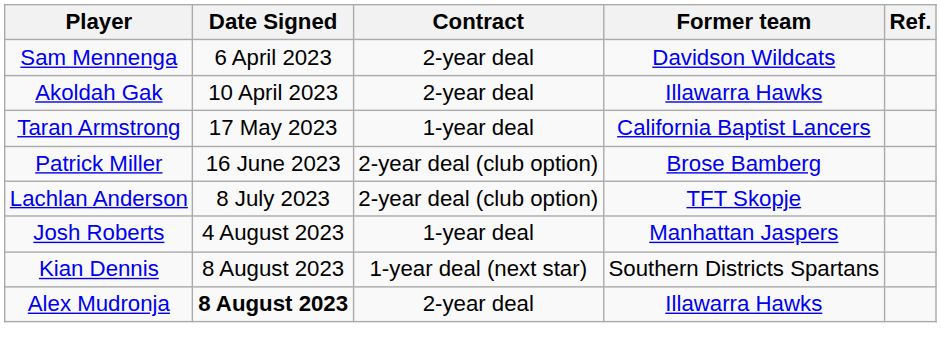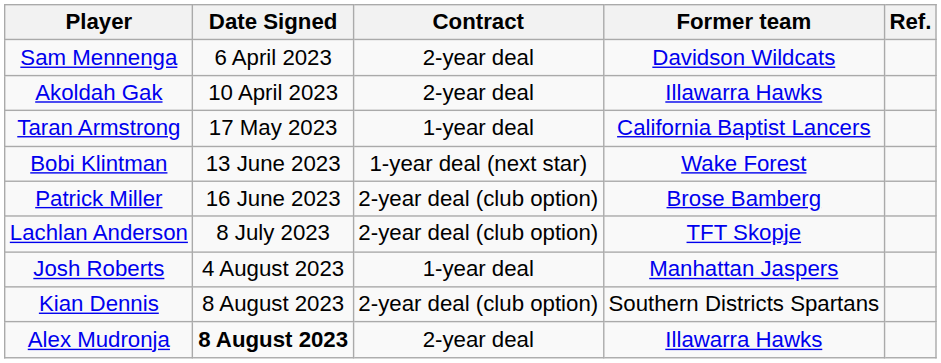+ row: (99, 163)
(478, 269) 1-year deal (next star) -> (478, 304) 2-year deal (club option)
